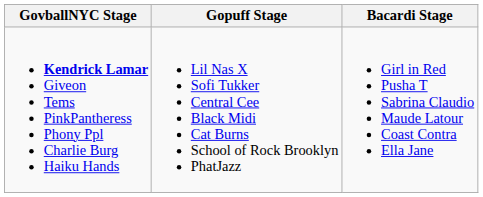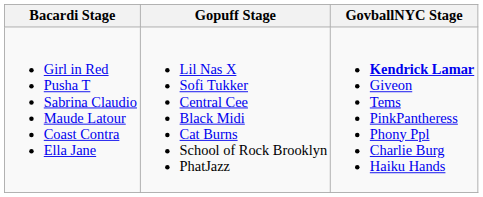columns swapped: (78, 15) <-> (410, 15)
